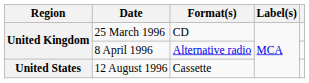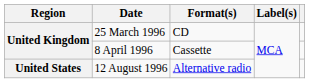(212, 50) Alternative radio -> (192, 50) Cassette
(192, 68) Cassette -> (212, 68) Alternative radio
